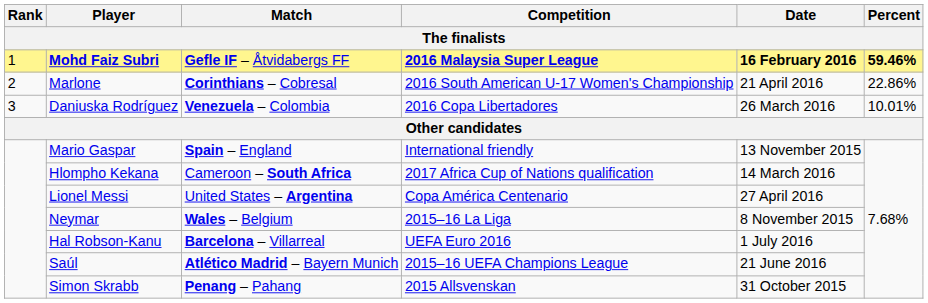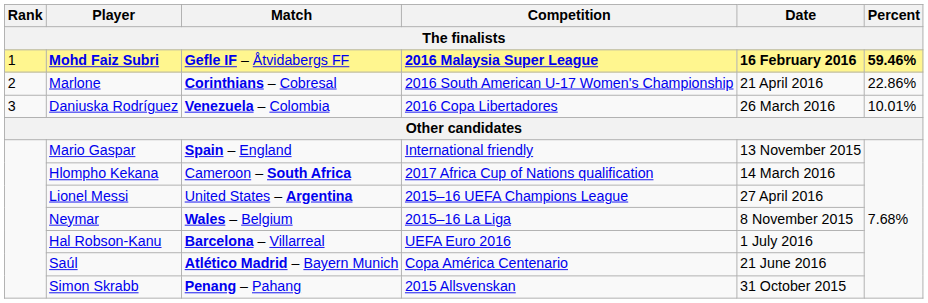(486, 196) Copa América Centenario -> (517, 196) 2015–16 UEFA Champions League
(517, 264) 2015–16 UEFA Champions League -> (486, 264) Copa América Centenario
